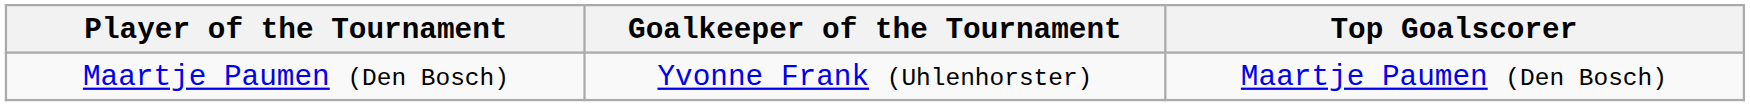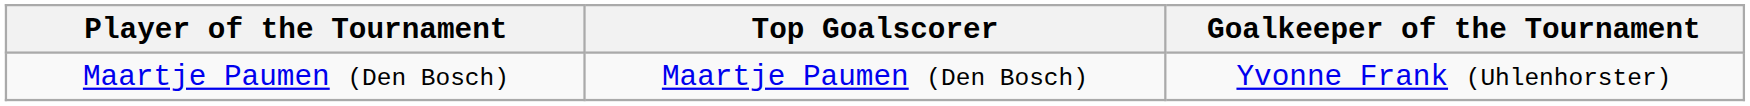columns swapped: (1454, 29) <-> (875, 29)
